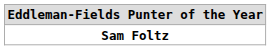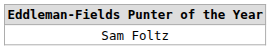(135, 35) bold -> (135, 35) normal
